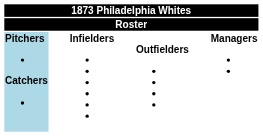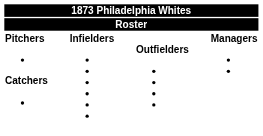(26, 70) lightblue background -> (26, 70) no background
